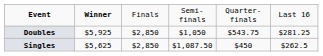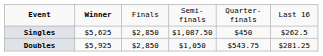rows swapped: (39, 44) <-> (39, 32)
